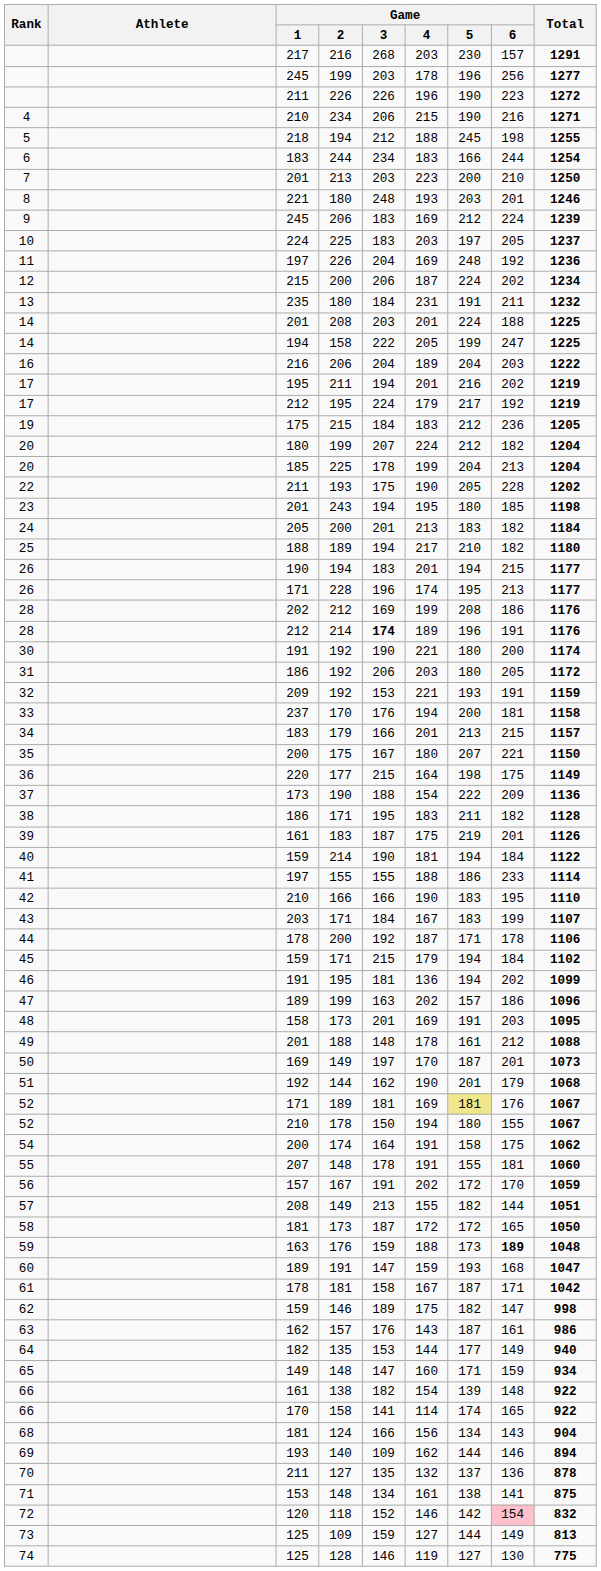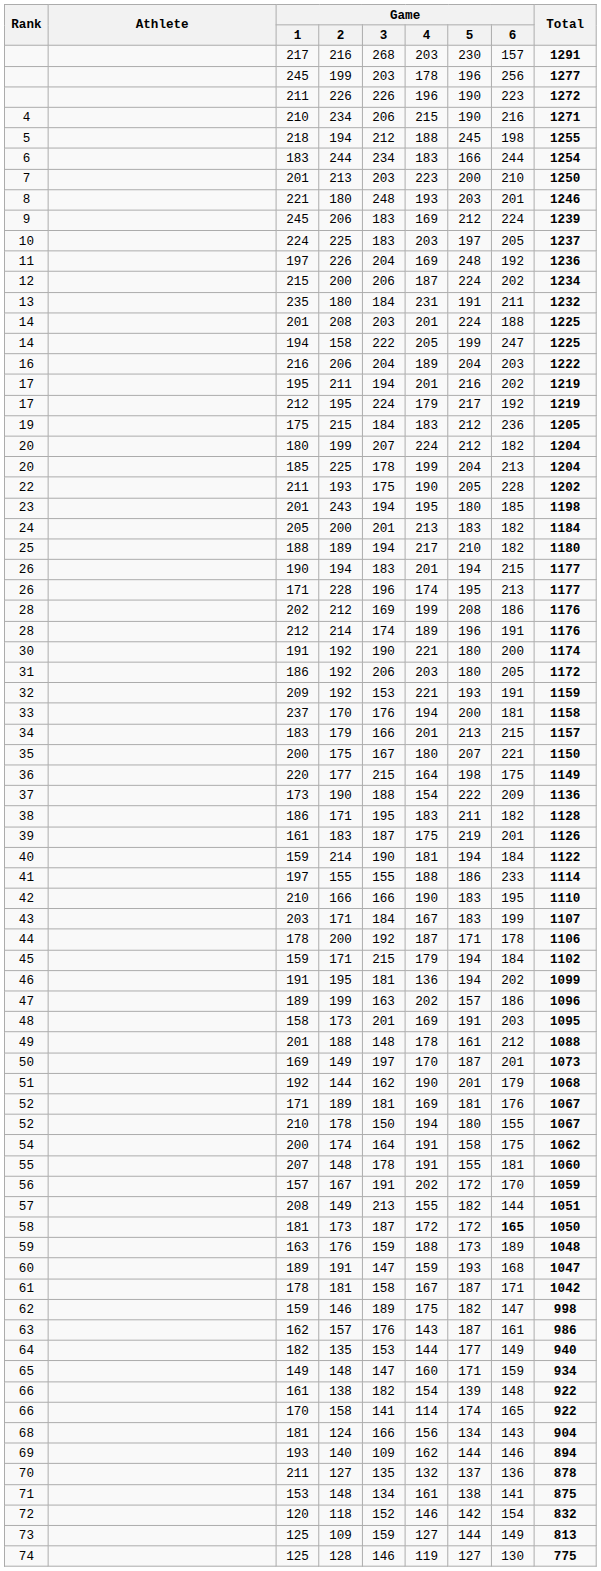(384, 631) bold -> (384, 631) normal
(470, 1104) khaki background -> (470, 1104) no background
(513, 1227) normal -> (513, 1227) bold
(513, 1248) bold -> (513, 1248) normal
(513, 1515) pink background -> (513, 1515) no background
